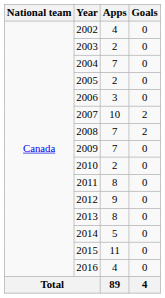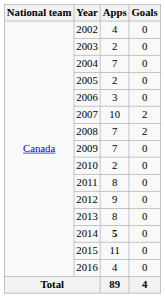(115, 234) normal -> (115, 234) bold
